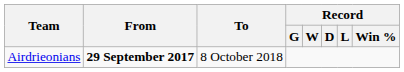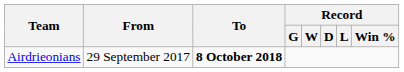(140, 57) bold -> (138, 57) normal
(242, 57) normal -> (239, 57) bold
